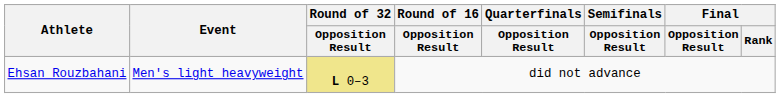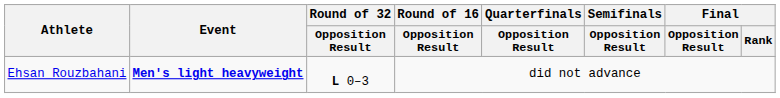(218, 74) normal -> (218, 74) bold
(350, 82) khaki background -> (350, 82) no background
